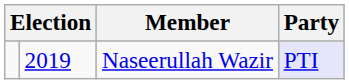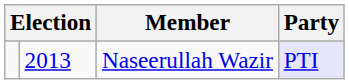(48, 59) 2019 -> (48, 59) 2013
